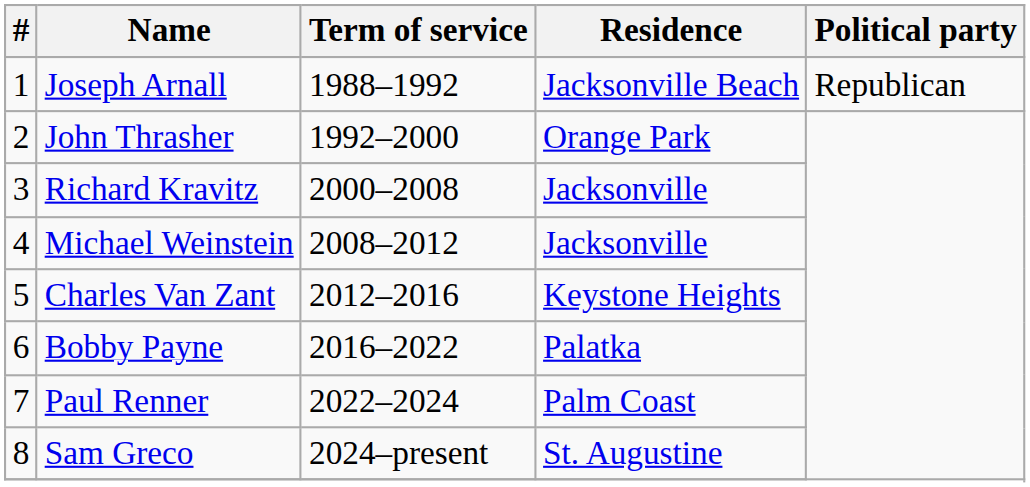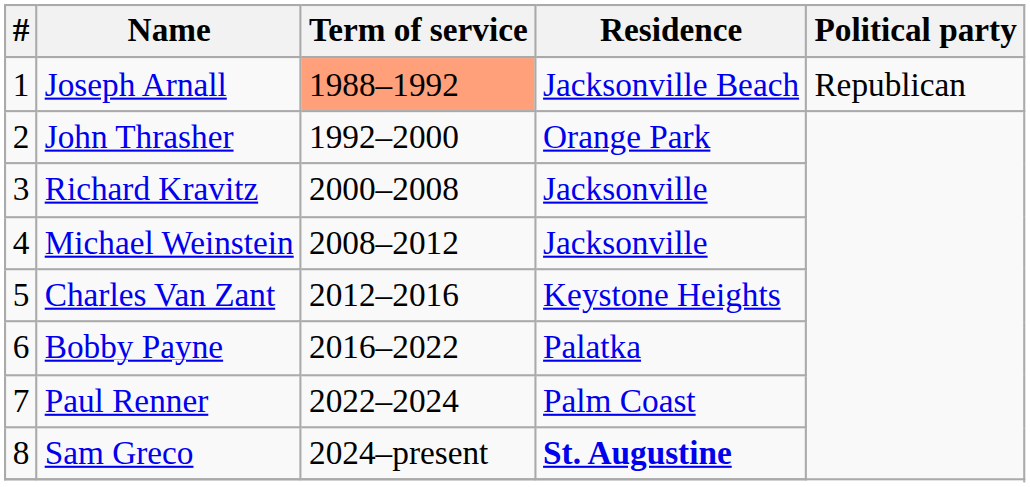(384, 83) no background -> (384, 83) lightsalmon background
(633, 453) normal -> (637, 453) bold
